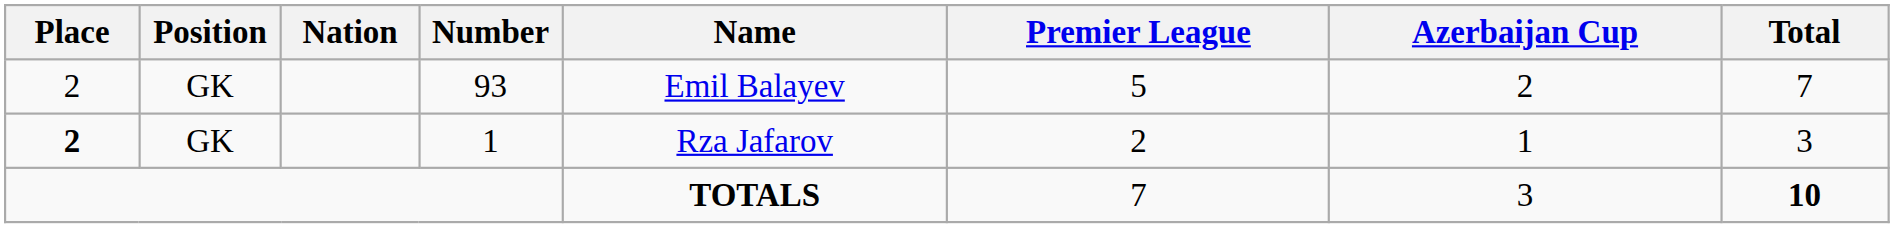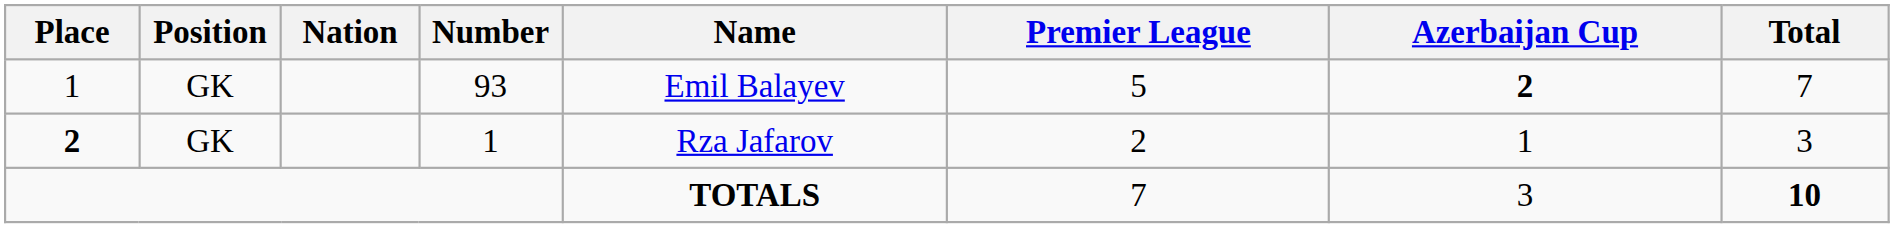(72, 86) 2 -> (72, 86) 1
(1525, 86) normal -> (1525, 86) bold
